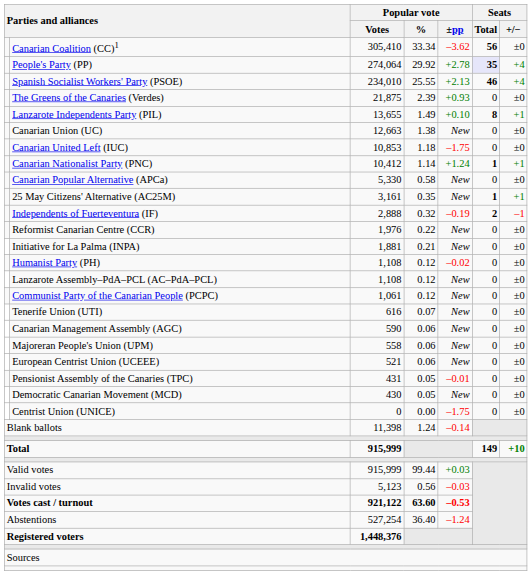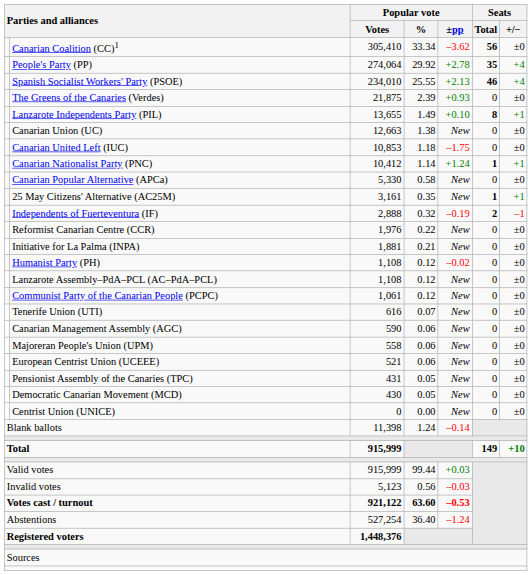(492, 65) lavender background -> (492, 65) no background
(458, 378) –0.01 -> (460, 378) New
(458, 411) –1.75 -> (460, 411) New
